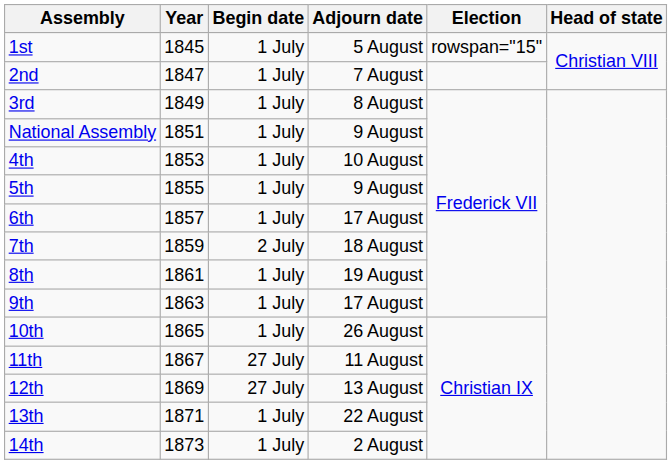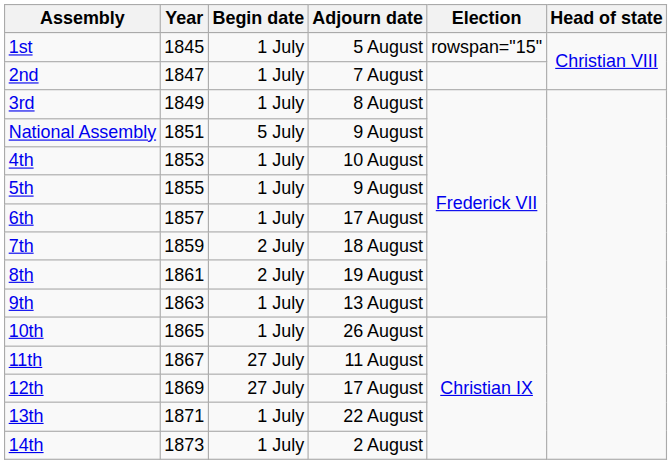(281, 132) 1 July -> (281, 132) 5 July
(281, 274) 1 July -> (281, 274) 2 July
(383, 302) 17 August -> (383, 302) 13 August
(383, 388) 13 August -> (383, 388) 17 August
